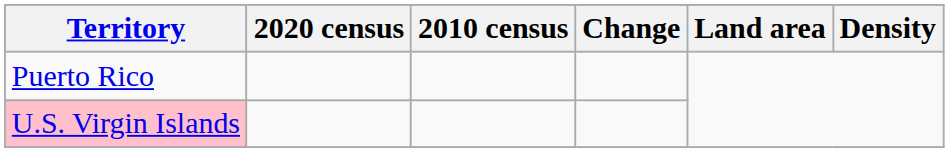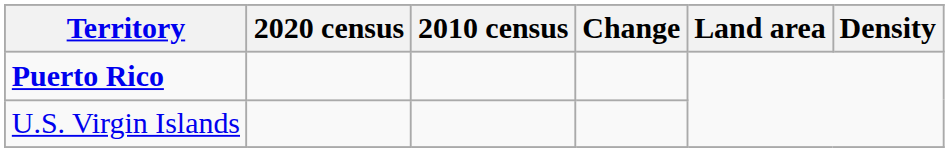(83, 75) normal -> (88, 75) bold
(126, 123) pink background -> (126, 123) no background
